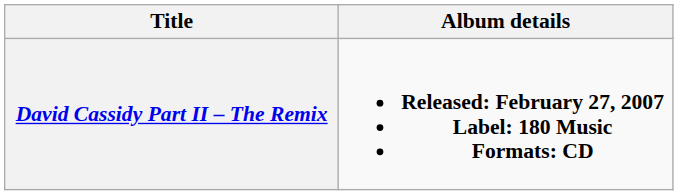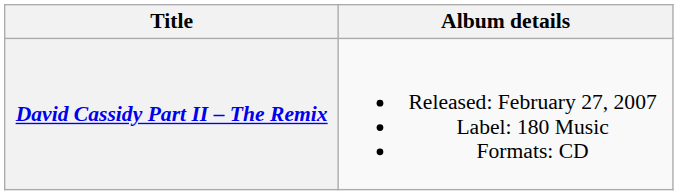(506, 126) bold -> (506, 126) normal
